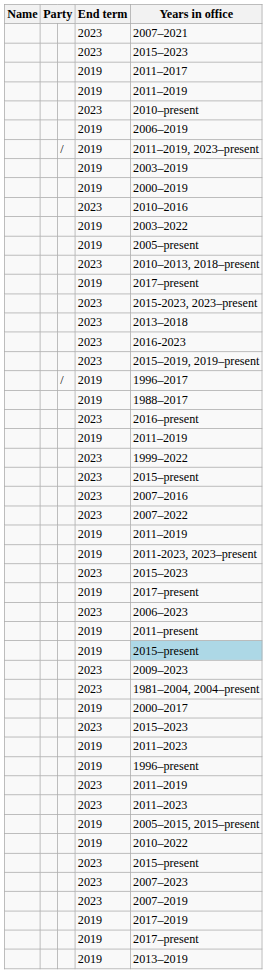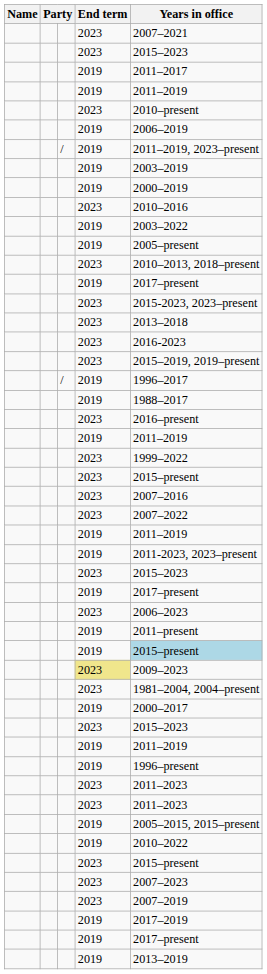(90, 669) no background -> (90, 669) khaki background
(160, 746) 2011–2023 -> (160, 746) 2011–2019
(160, 785) 2011–2019 -> (160, 785) 2011–2023
